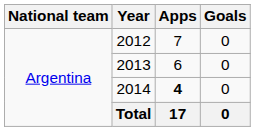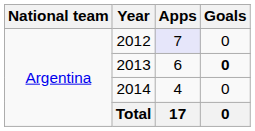(178, 41) no background -> (178, 41) lavender background
(225, 65) normal -> (225, 65) bold
(178, 89) bold -> (178, 89) normal
